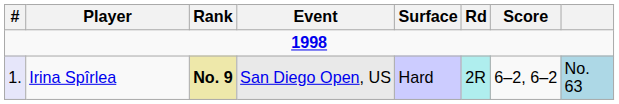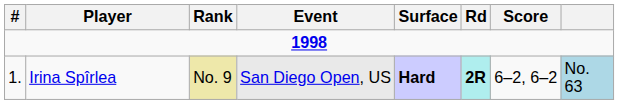(15, 77) lavender background -> (15, 77) no background
(213, 77) bold -> (212, 77) normal
(416, 77) normal -> (417, 77) bold
(476, 77) normal -> (476, 77) bold
